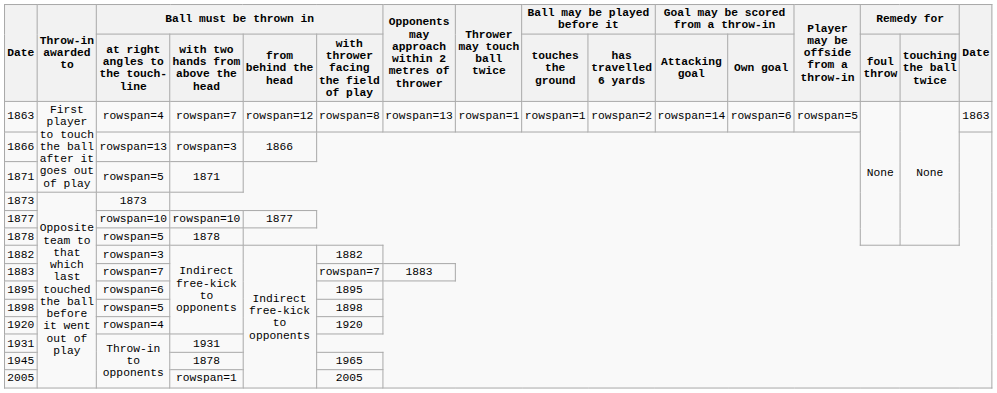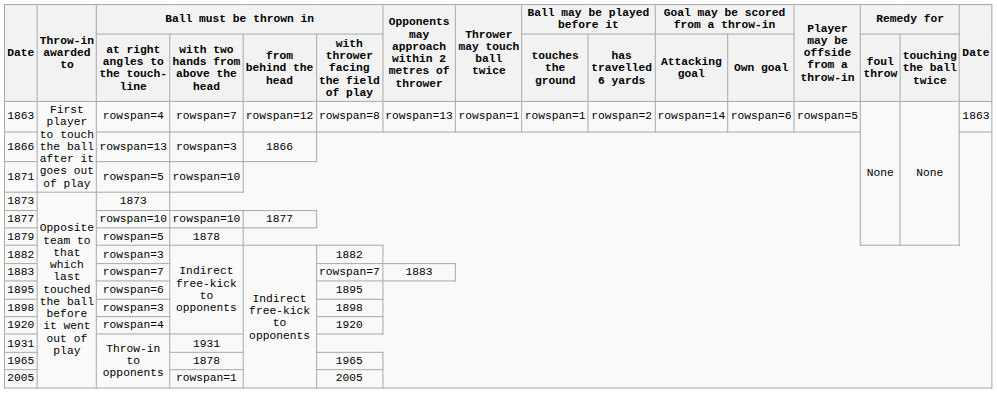(206, 177) 1871 -> (206, 177) rowspan=10
(21, 237) 1878 -> (21, 237) 1879
(133, 308) rowspan=5 -> (133, 308) rowspan=3
(21, 361) 1945 -> (21, 361) 1965
